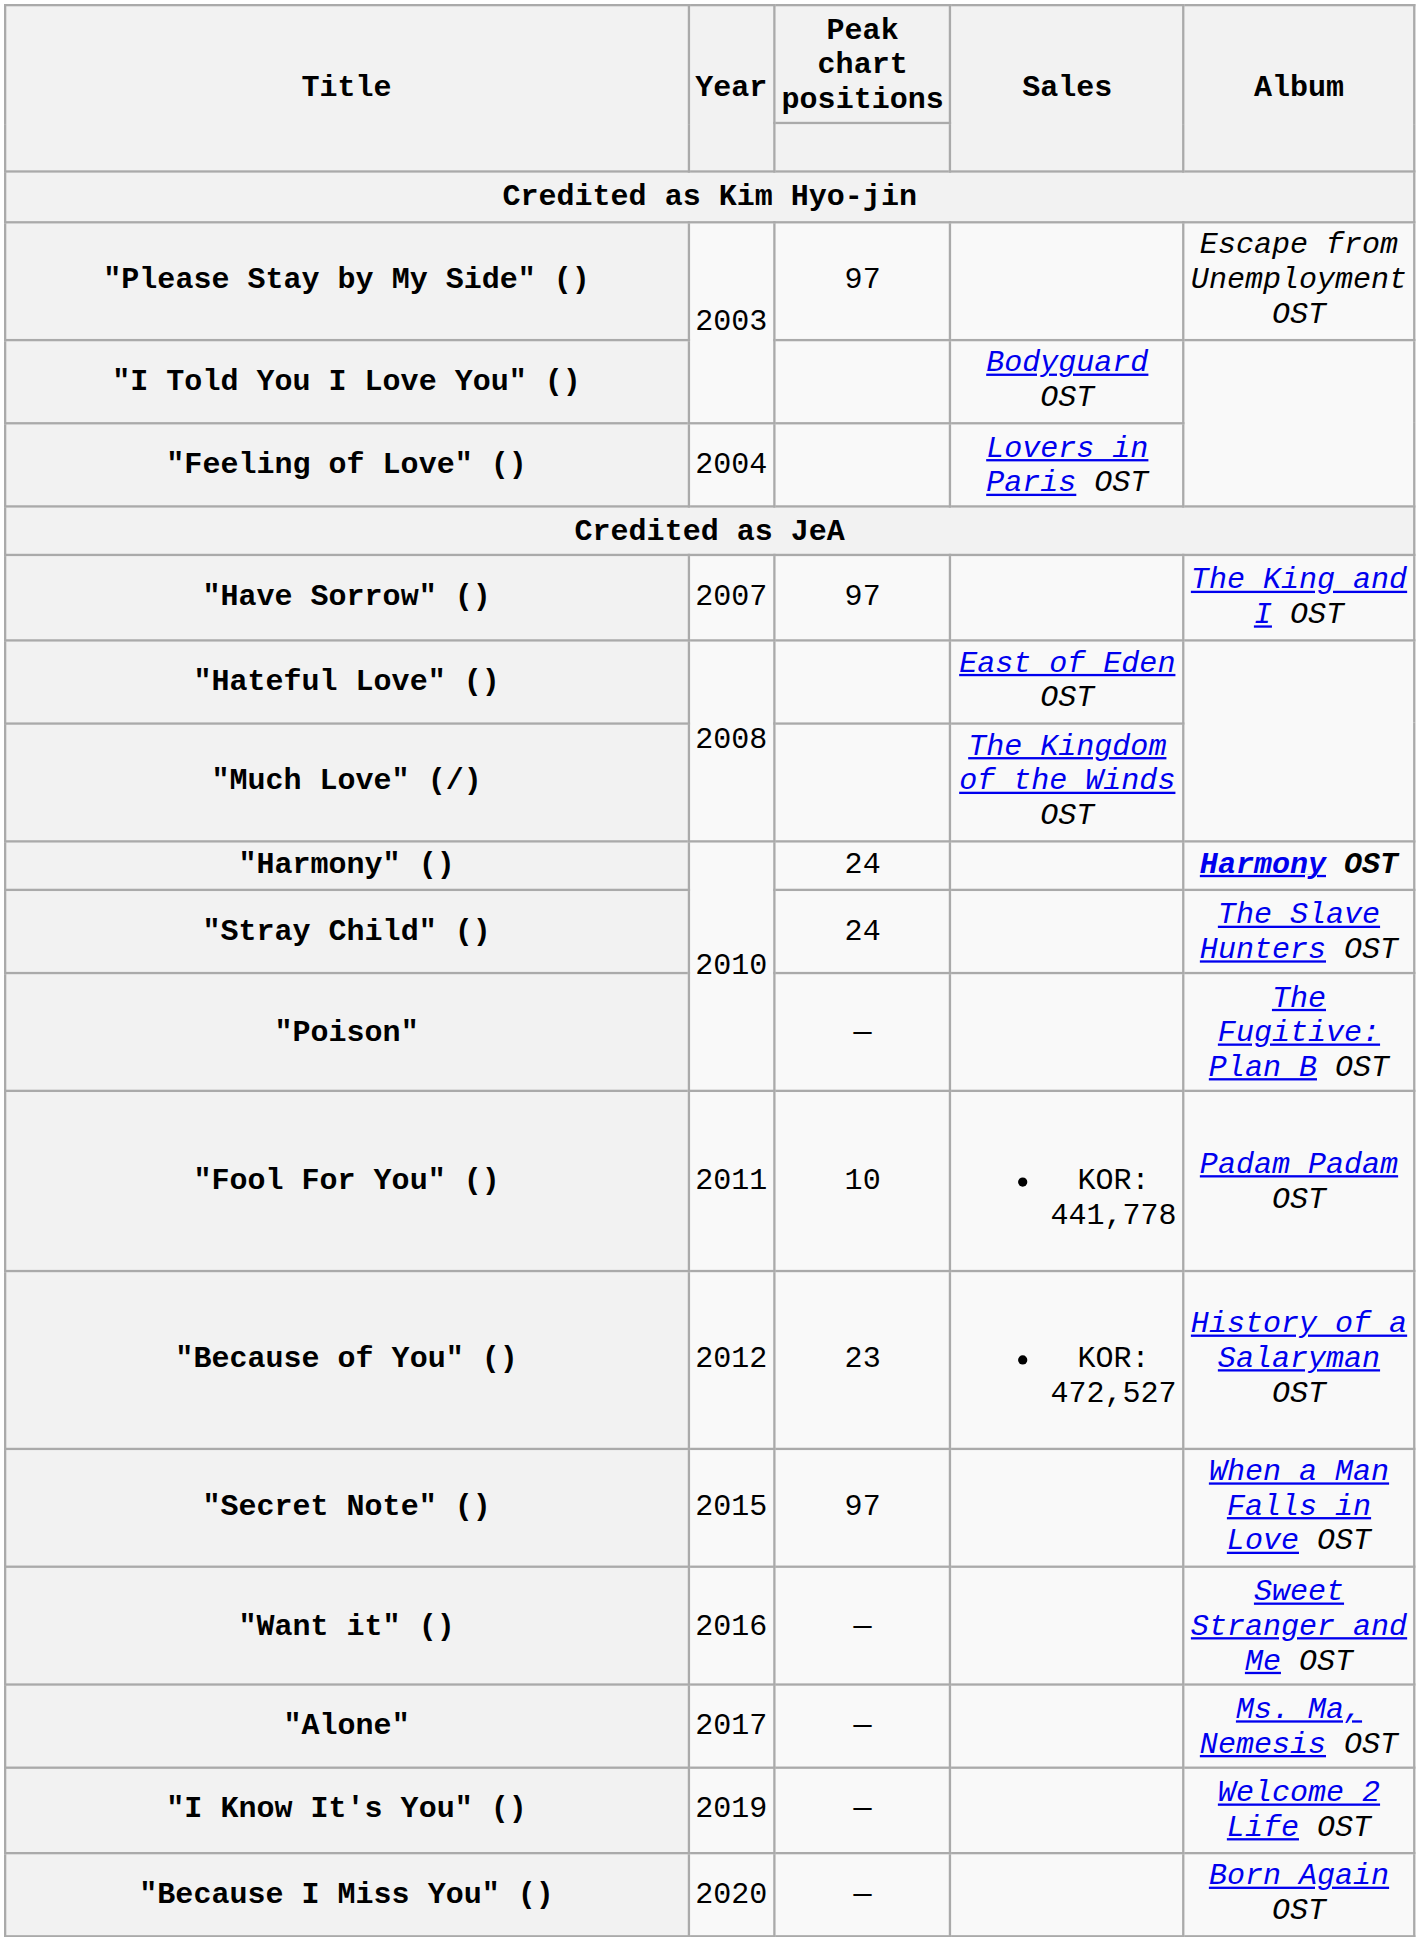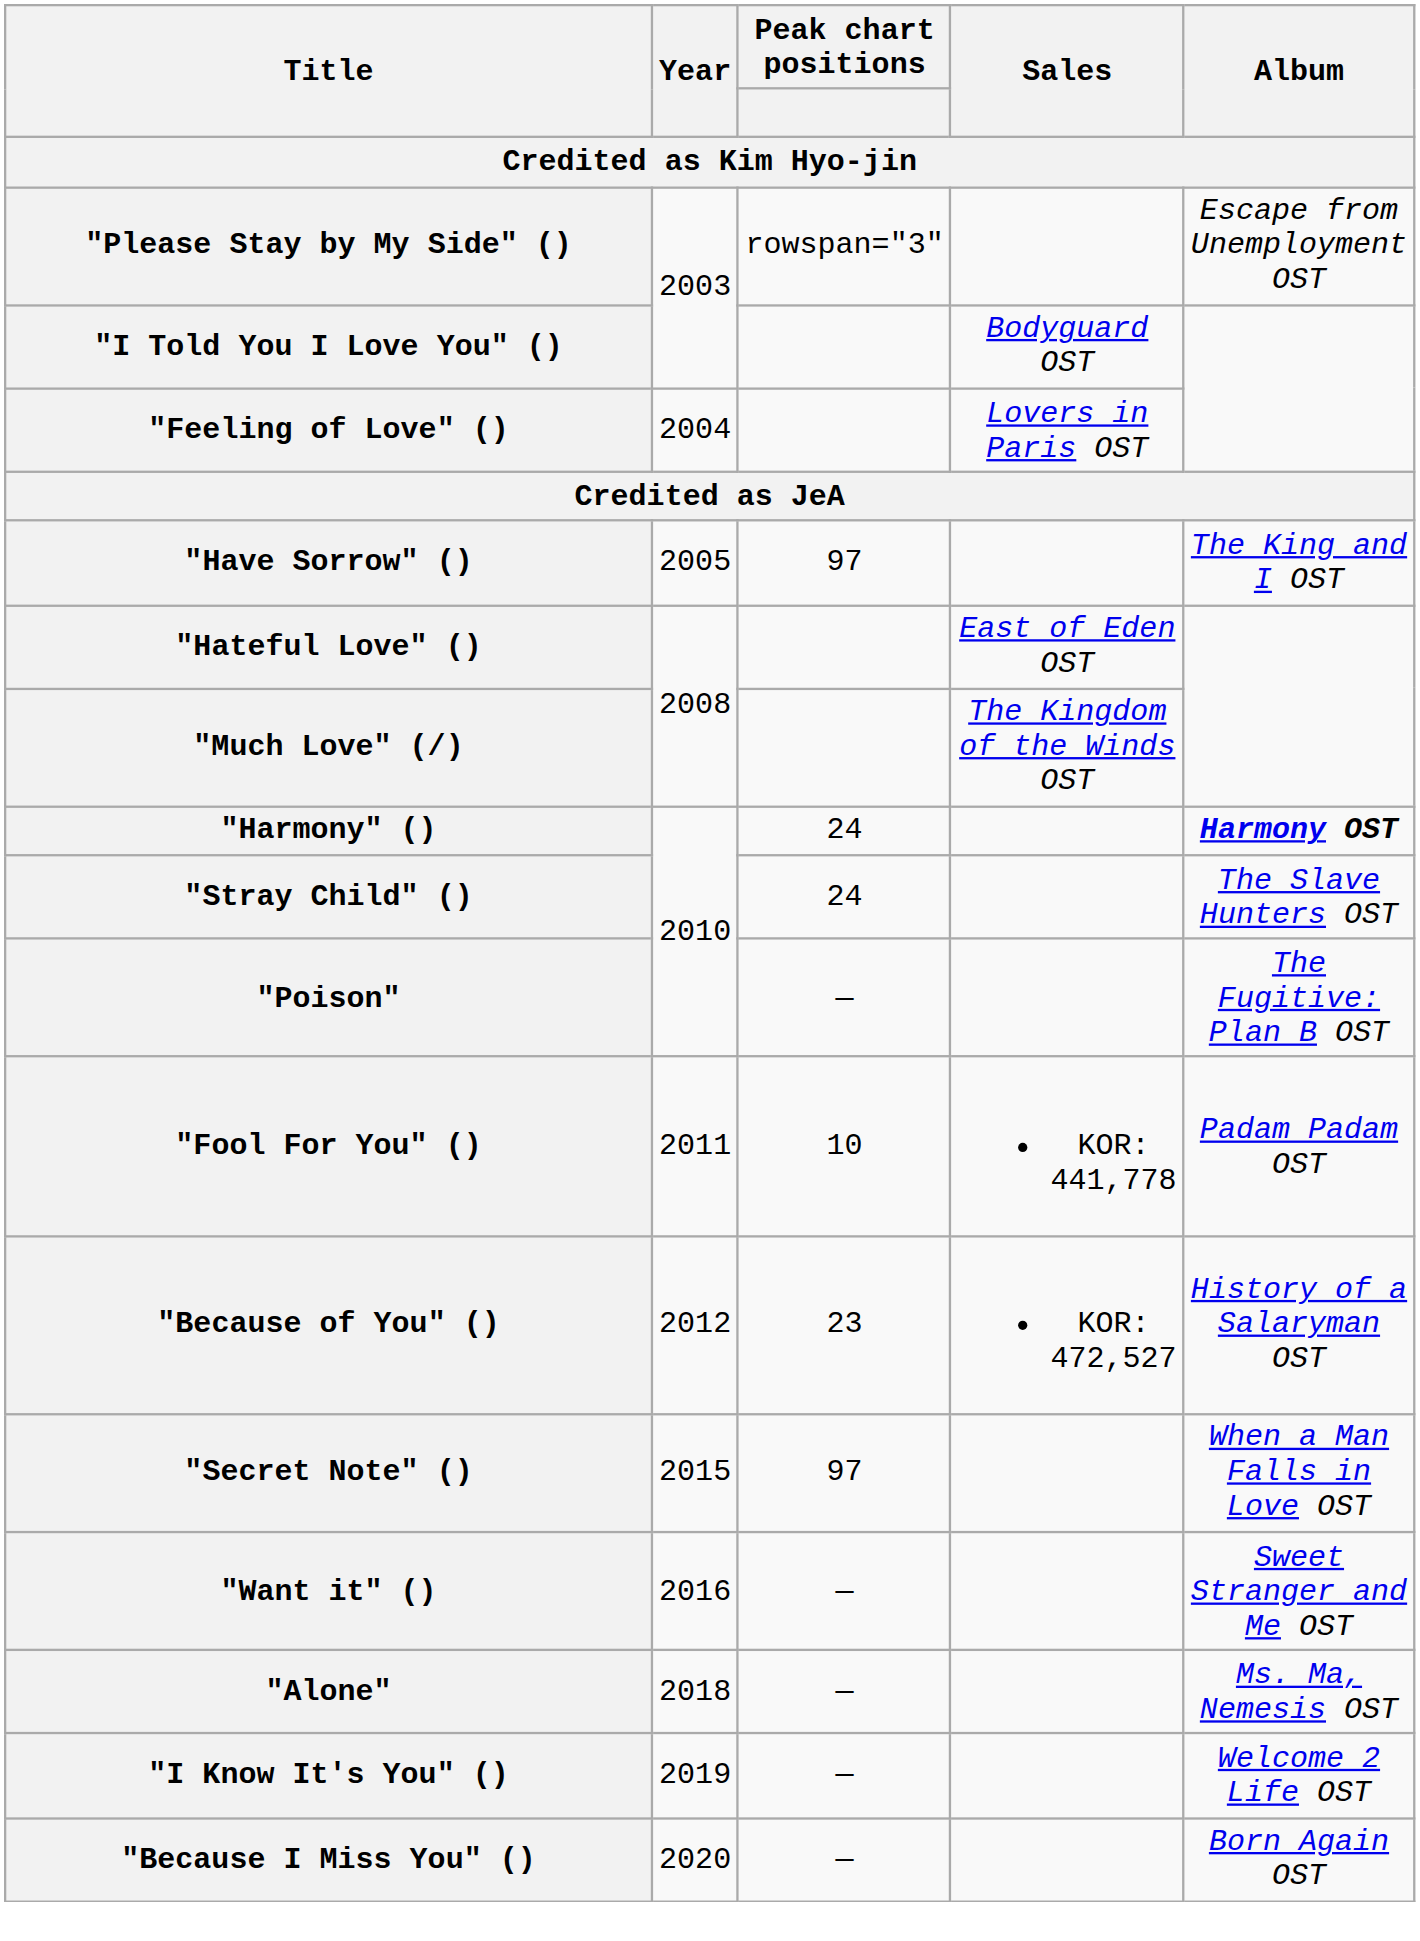(863, 280) 97 -> (845, 246) rowspan="3"
(731, 597) 2007 -> (695, 563) 2005
(731, 1727) 2017 -> (695, 1692) 2018
